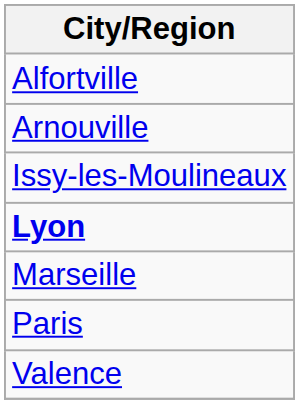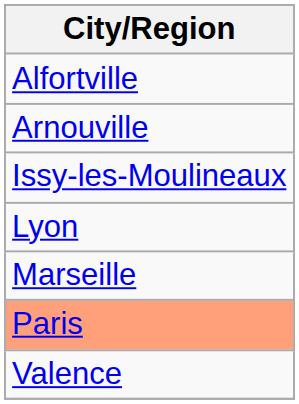(49, 226) bold -> (45, 226) normal
(47, 324) no background -> (47, 324) lightsalmon background
